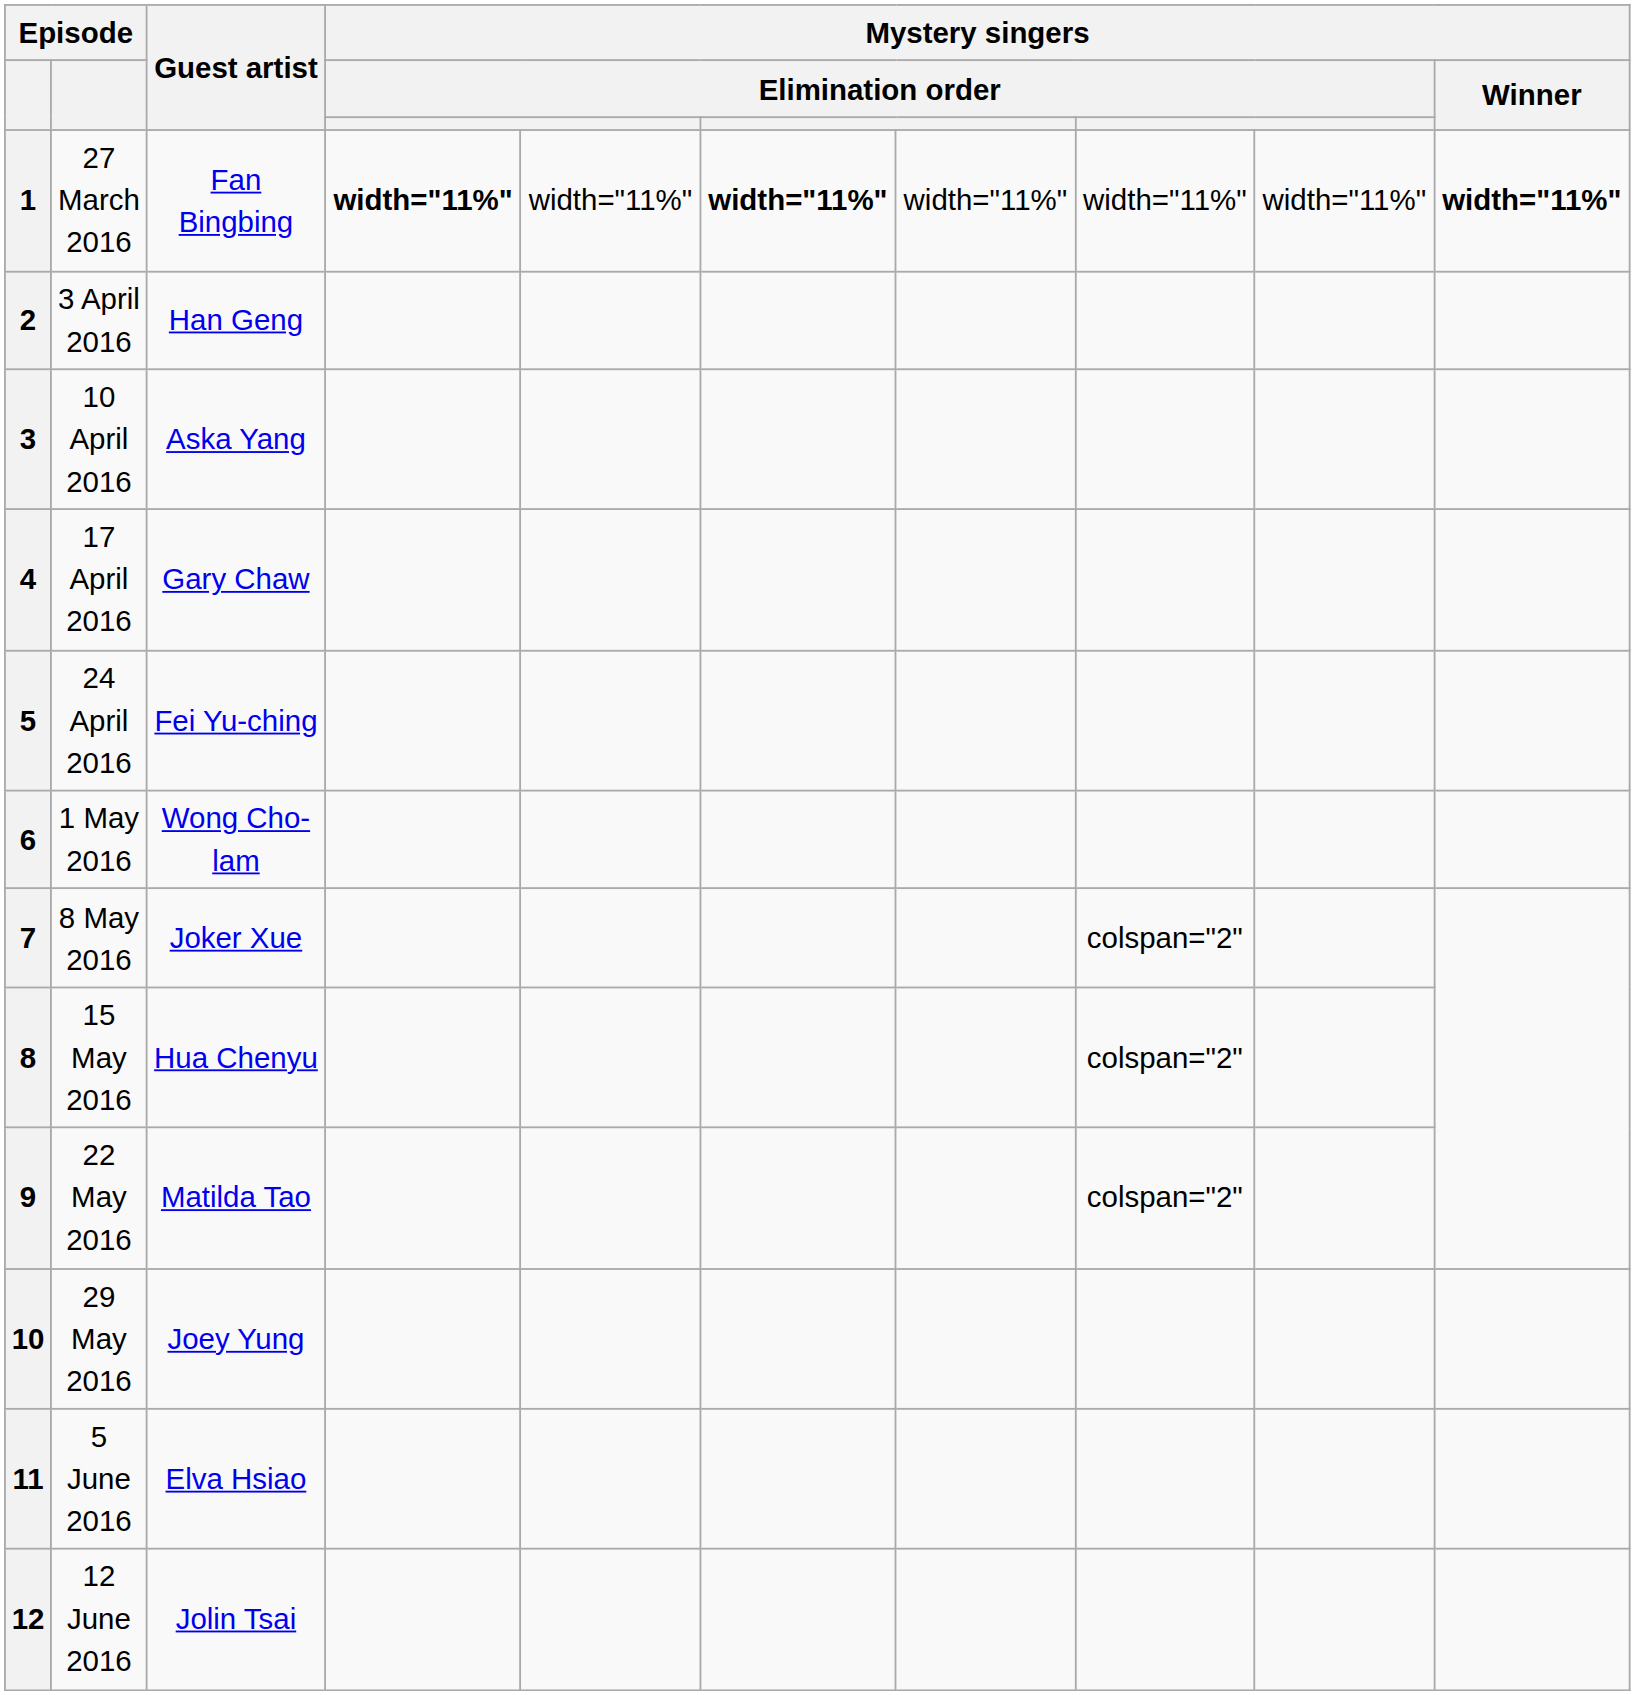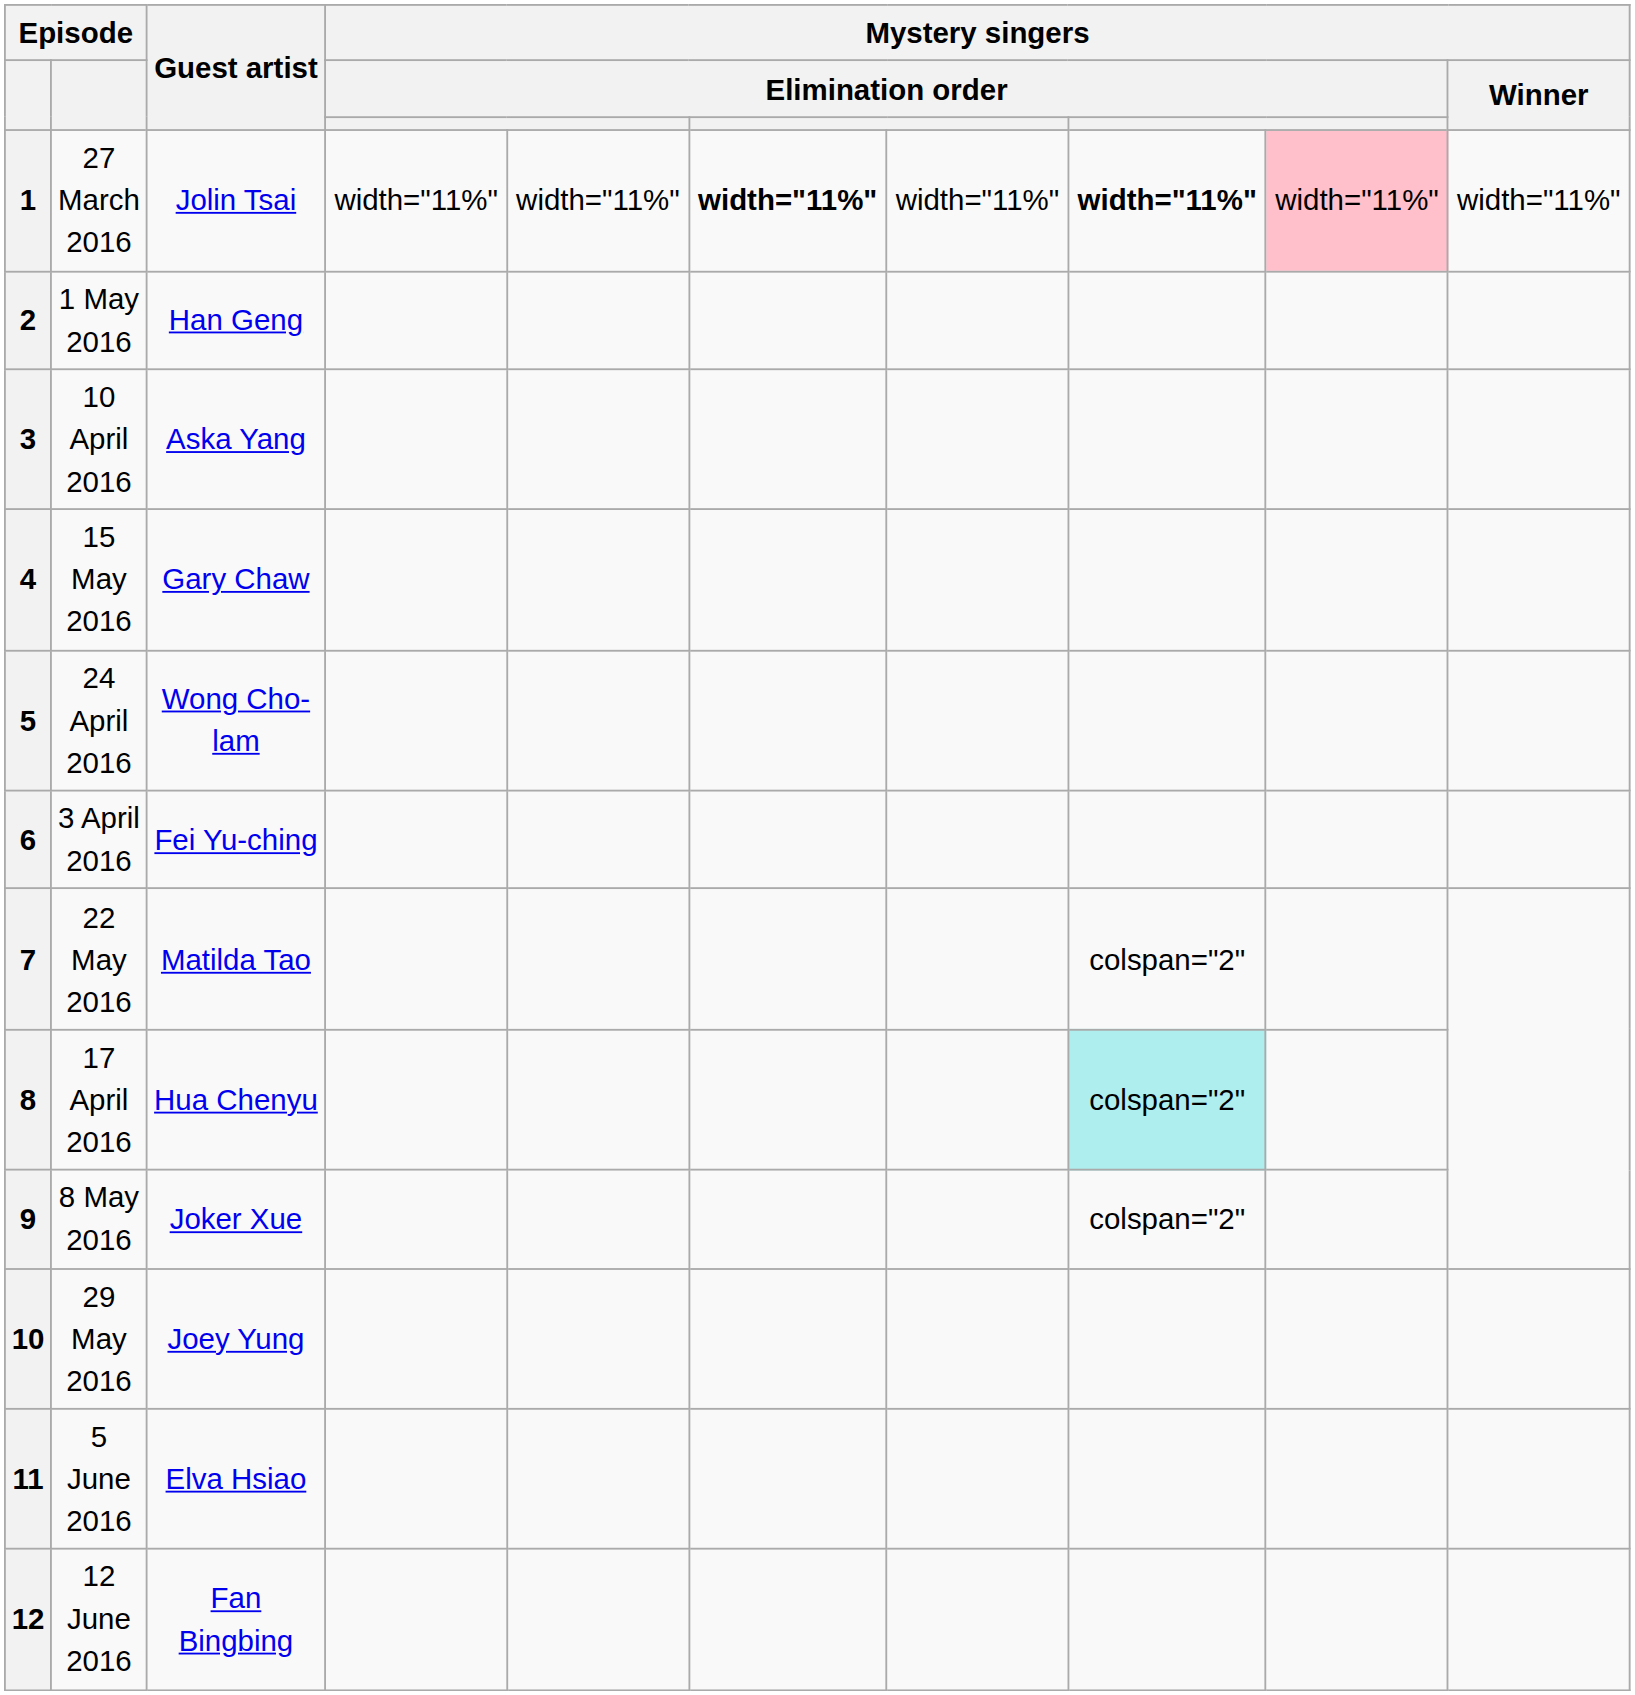(236, 201) Fan Bingbing -> (236, 201) Jolin Tsai
(423, 201) bold -> (416, 201) normal
(1165, 201) normal -> (1167, 201) bold
(1344, 201) no background -> (1357, 201) pink background
(1532, 201) bold -> (1539, 201) normal
(99, 320) 3 April 2016 -> (99, 320) 1 May 2016
(99, 580) 17 April 2016 -> (99, 580) 15 May 2016
(236, 720) Fei Yu-ching -> (236, 720) Wong Cho-lam
(99, 840) 1 May 2016 -> (99, 840) 3 April 2016
(236, 840) Wong Cho-lam -> (236, 840) Fei Yu-ching
(99, 938) 8 May 2016 -> (99, 959) 22 May 2016
(236, 938) Joker Xue -> (236, 959) Matilda Tao
(99, 1057) 15 May 2016 -> (99, 1100) 17 April 2016
(1165, 1057) no background -> (1167, 1100) paleturquoise background
(99, 1198) 22 May 2016 -> (99, 1219) 8 May 2016
(236, 1198) Matilda Tao -> (236, 1219) Joker Xue
(236, 1619) Jolin Tsai -> (236, 1619) Fan Bingbing
